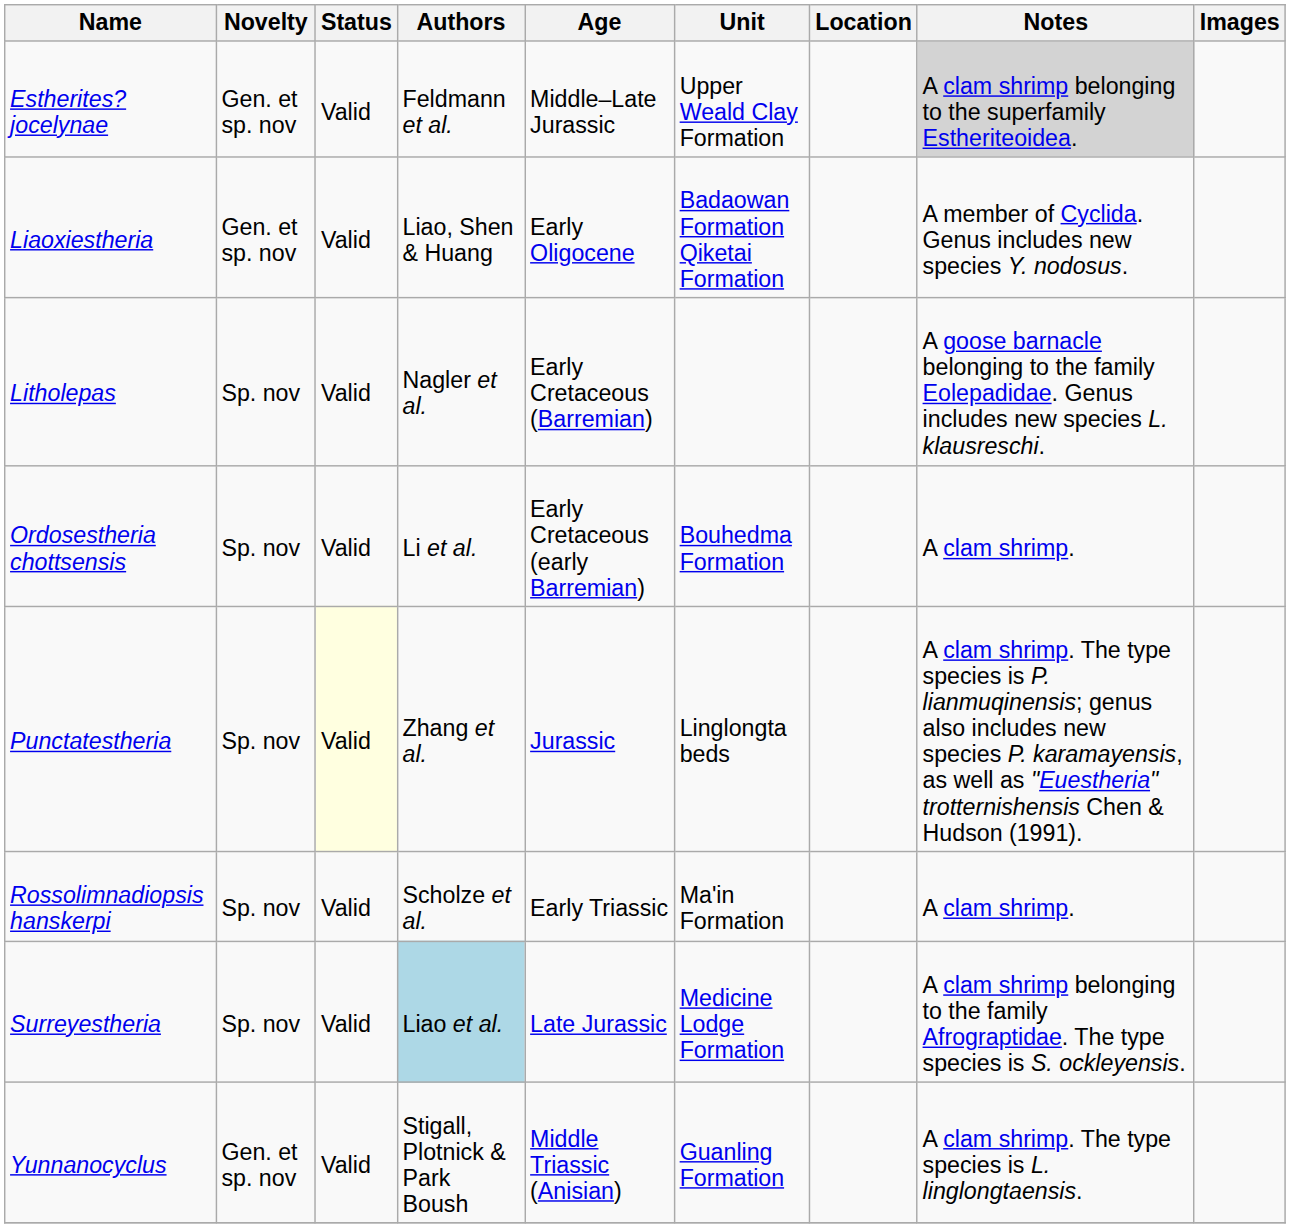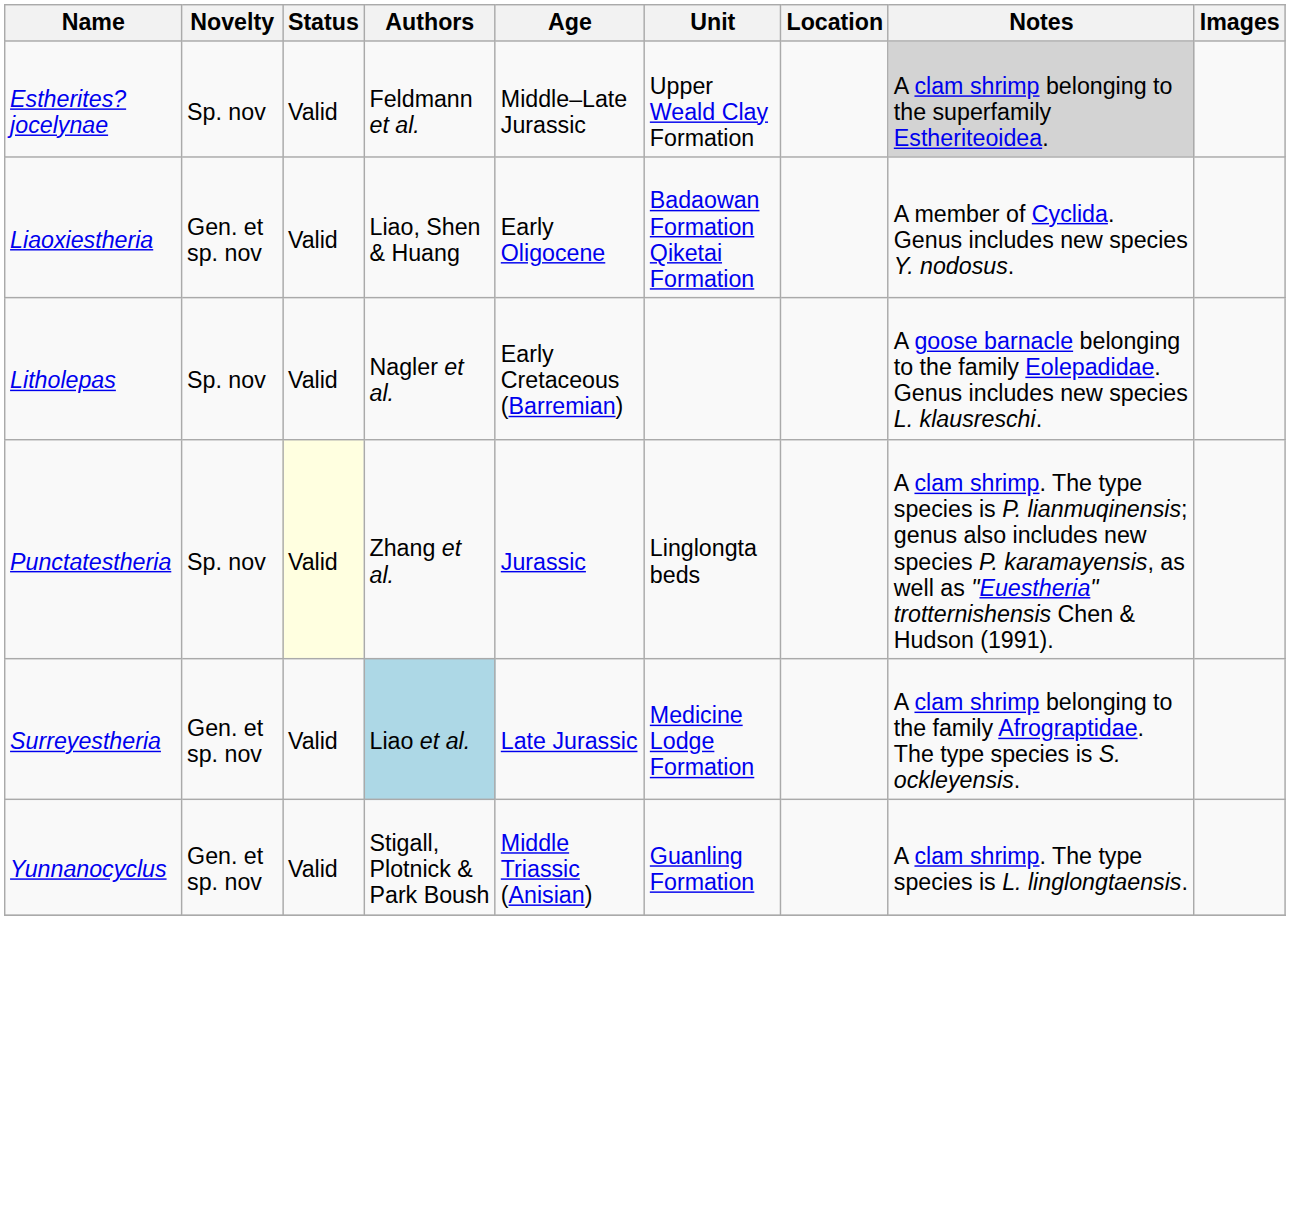(259, 111) Gen. et sp. nov -> (226, 111) Sp. nov
- row: (83, 548)
- row: (107, 909)
(261, 1024) Sp. nov -> (225, 741) Gen. et sp. nov
